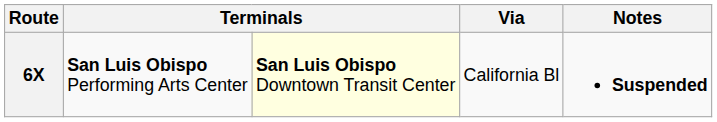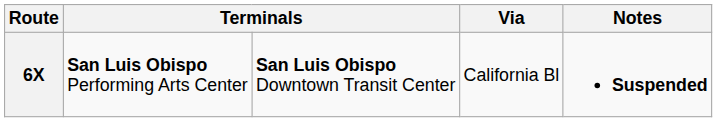(356, 74) lightyellow background -> (356, 74) no background
